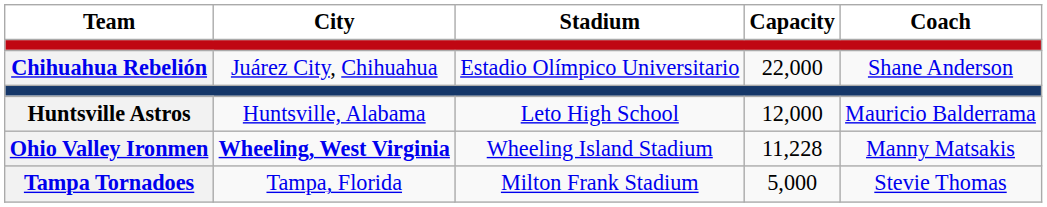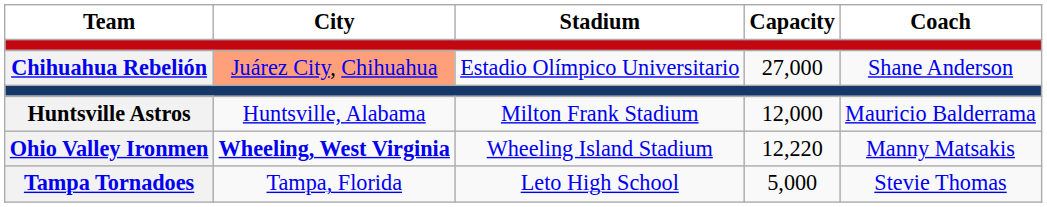(334, 67) no background -> (334, 67) lightsalmon background
(792, 67) 22,000 -> (792, 67) 27,000
(600, 113) Leto High School -> (600, 113) Milton Frank Stadium
(792, 148) 11,228 -> (792, 148) 12,220
(600, 183) Milton Frank Stadium -> (600, 183) Leto High School
